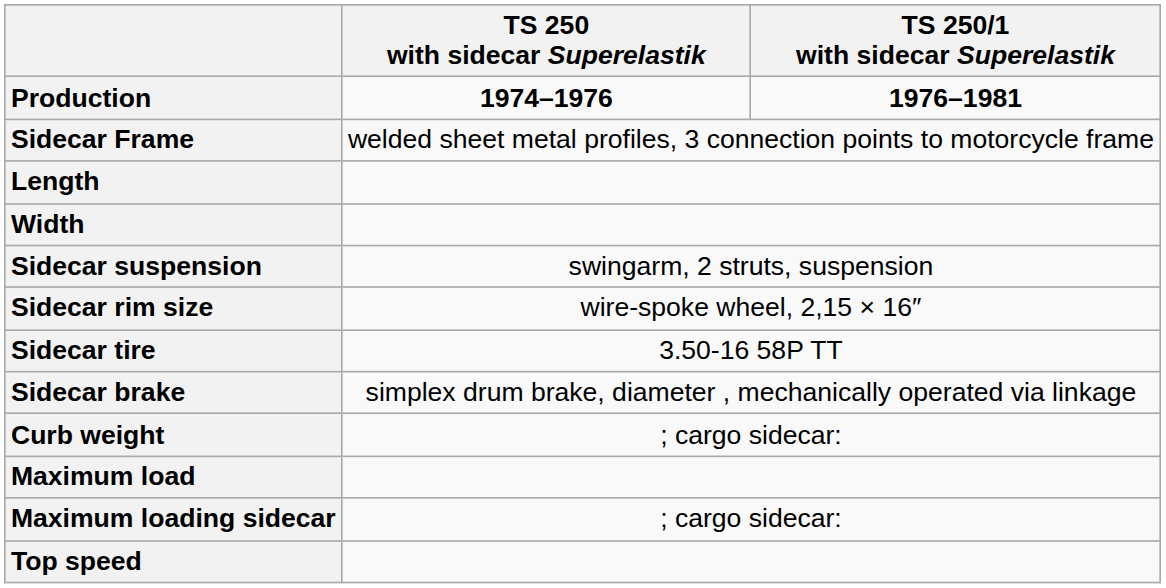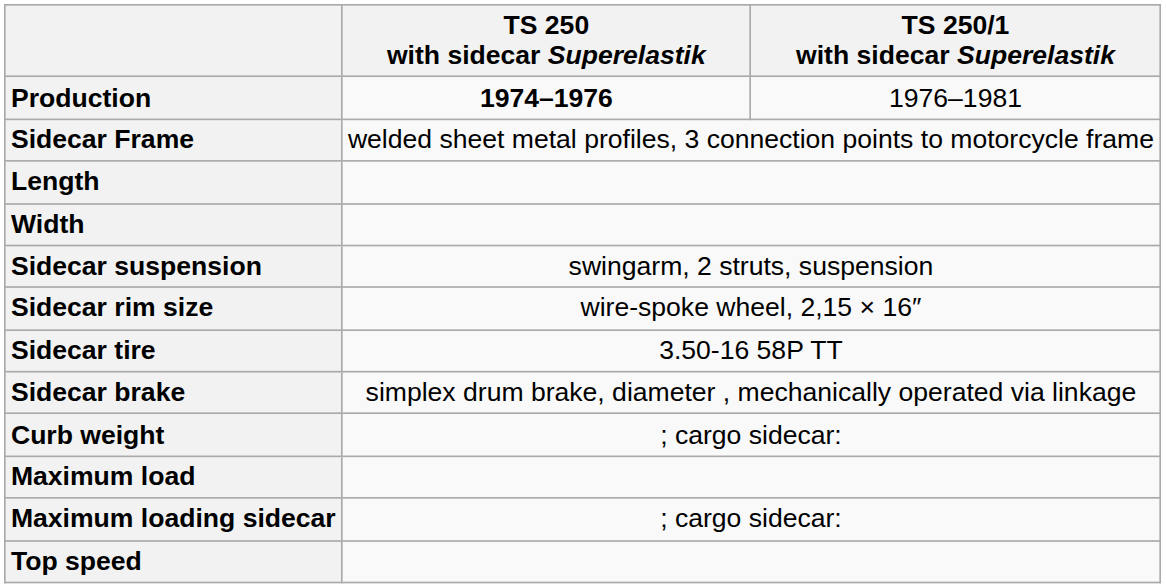(955, 97) bold -> (955, 97) normal
